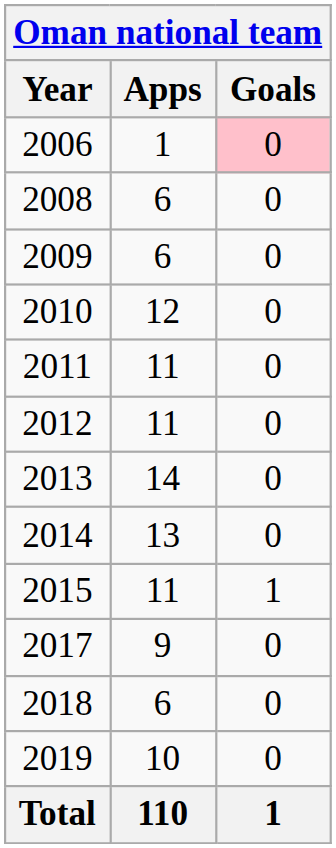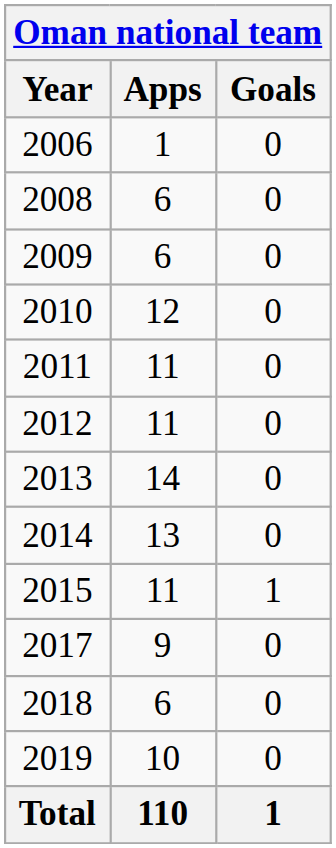(273, 144) pink background -> (273, 144) no background
